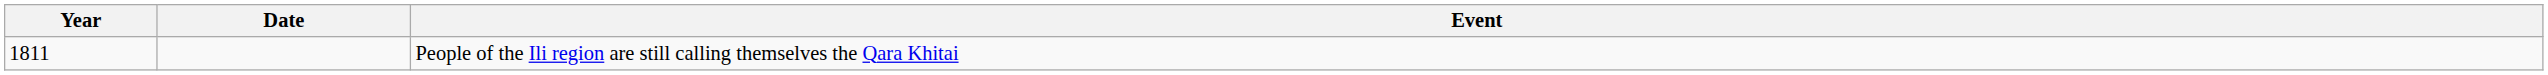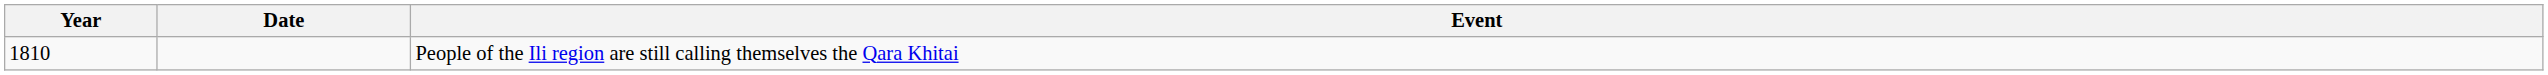(29, 53) 1811 -> (30, 53) 1810
